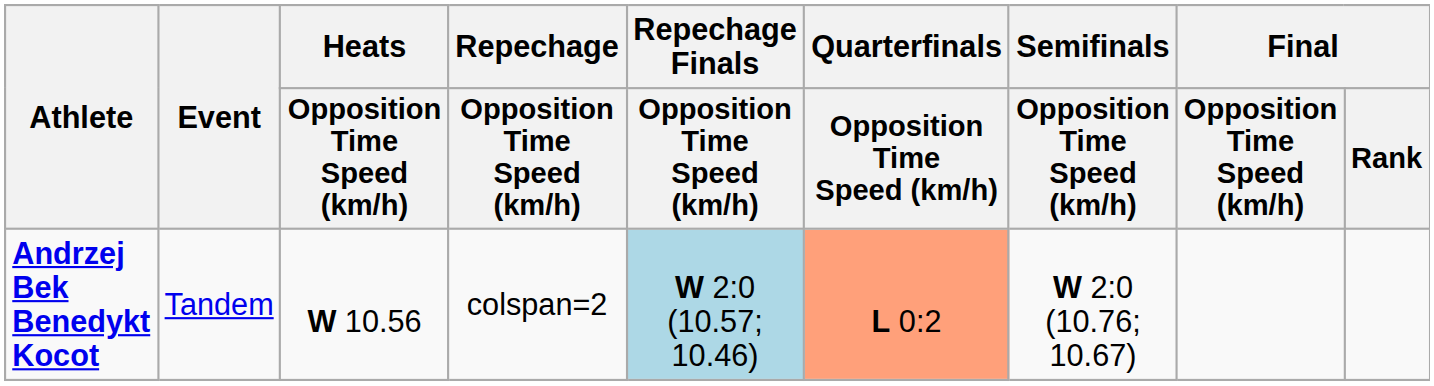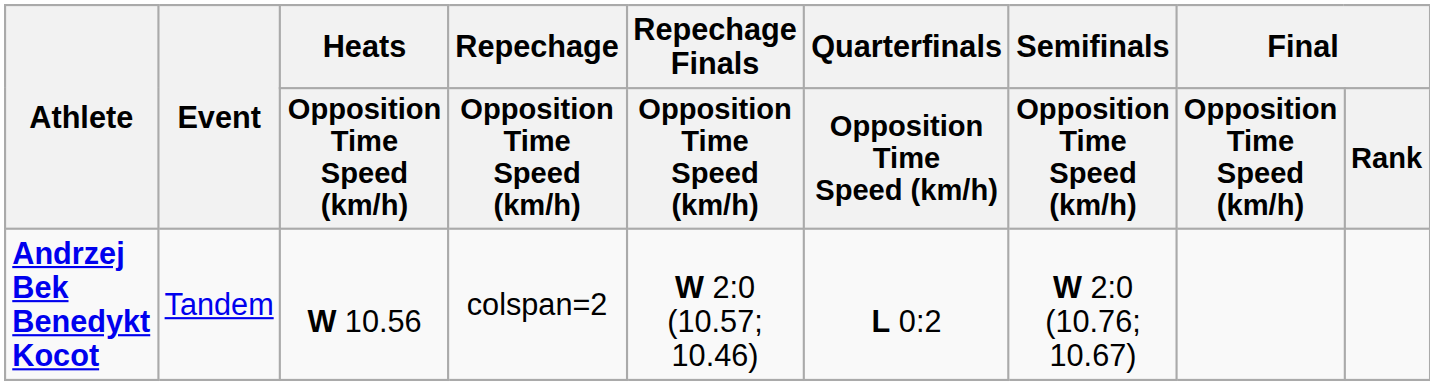(715, 322) lightblue background -> (715, 322) no background
(907, 322) lightsalmon background -> (907, 322) no background
